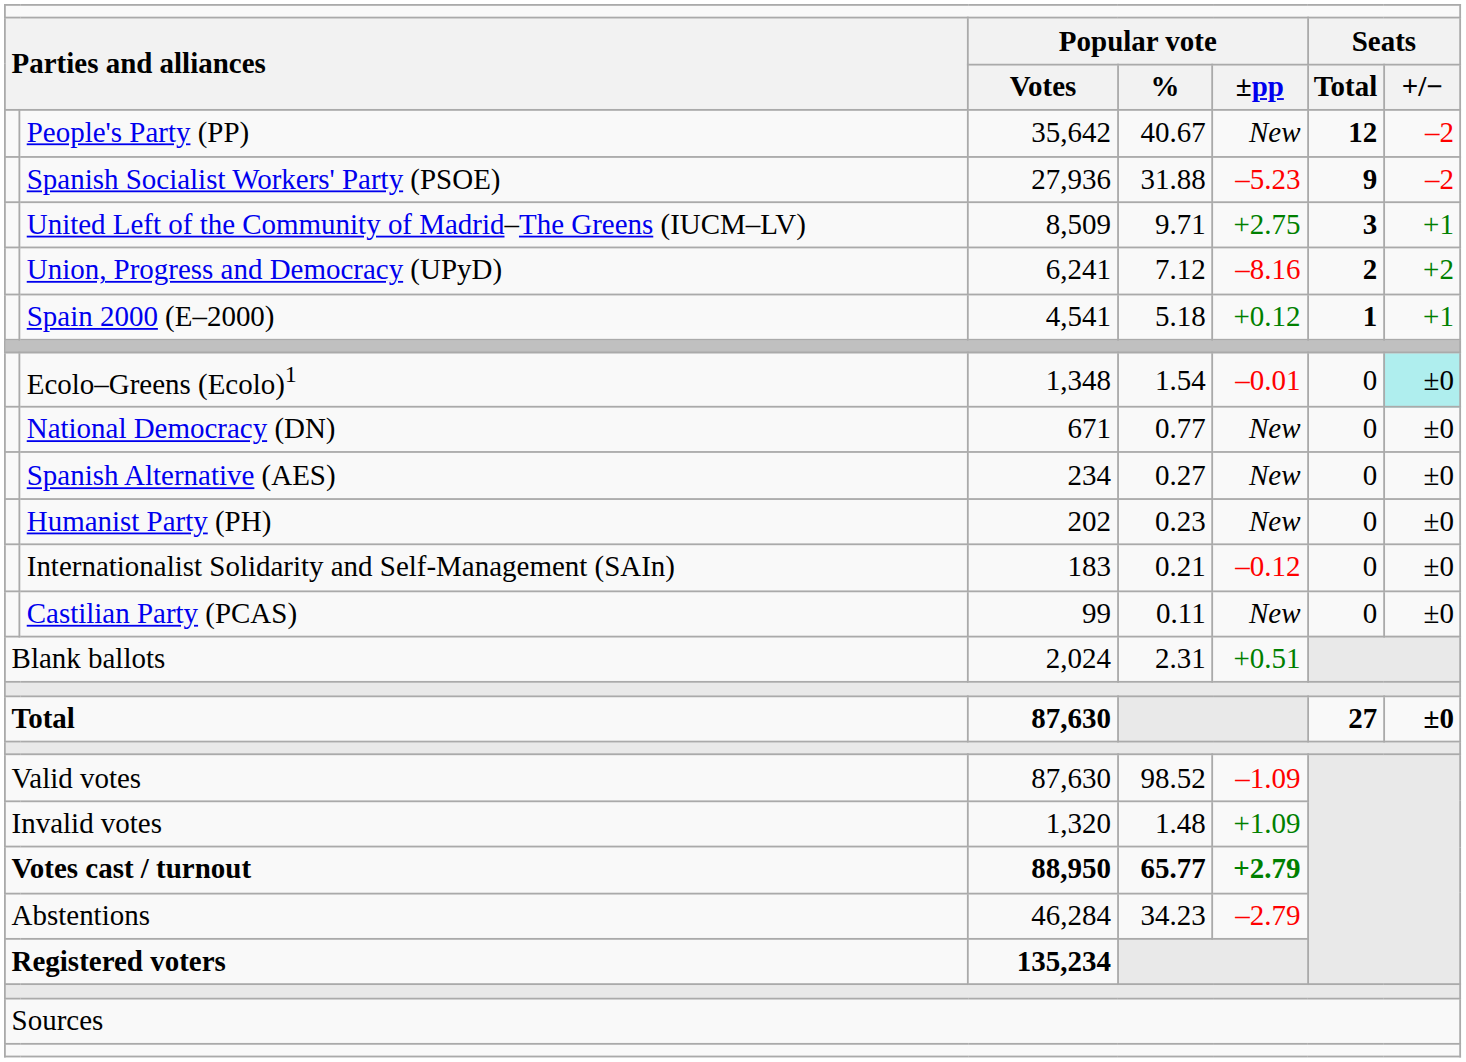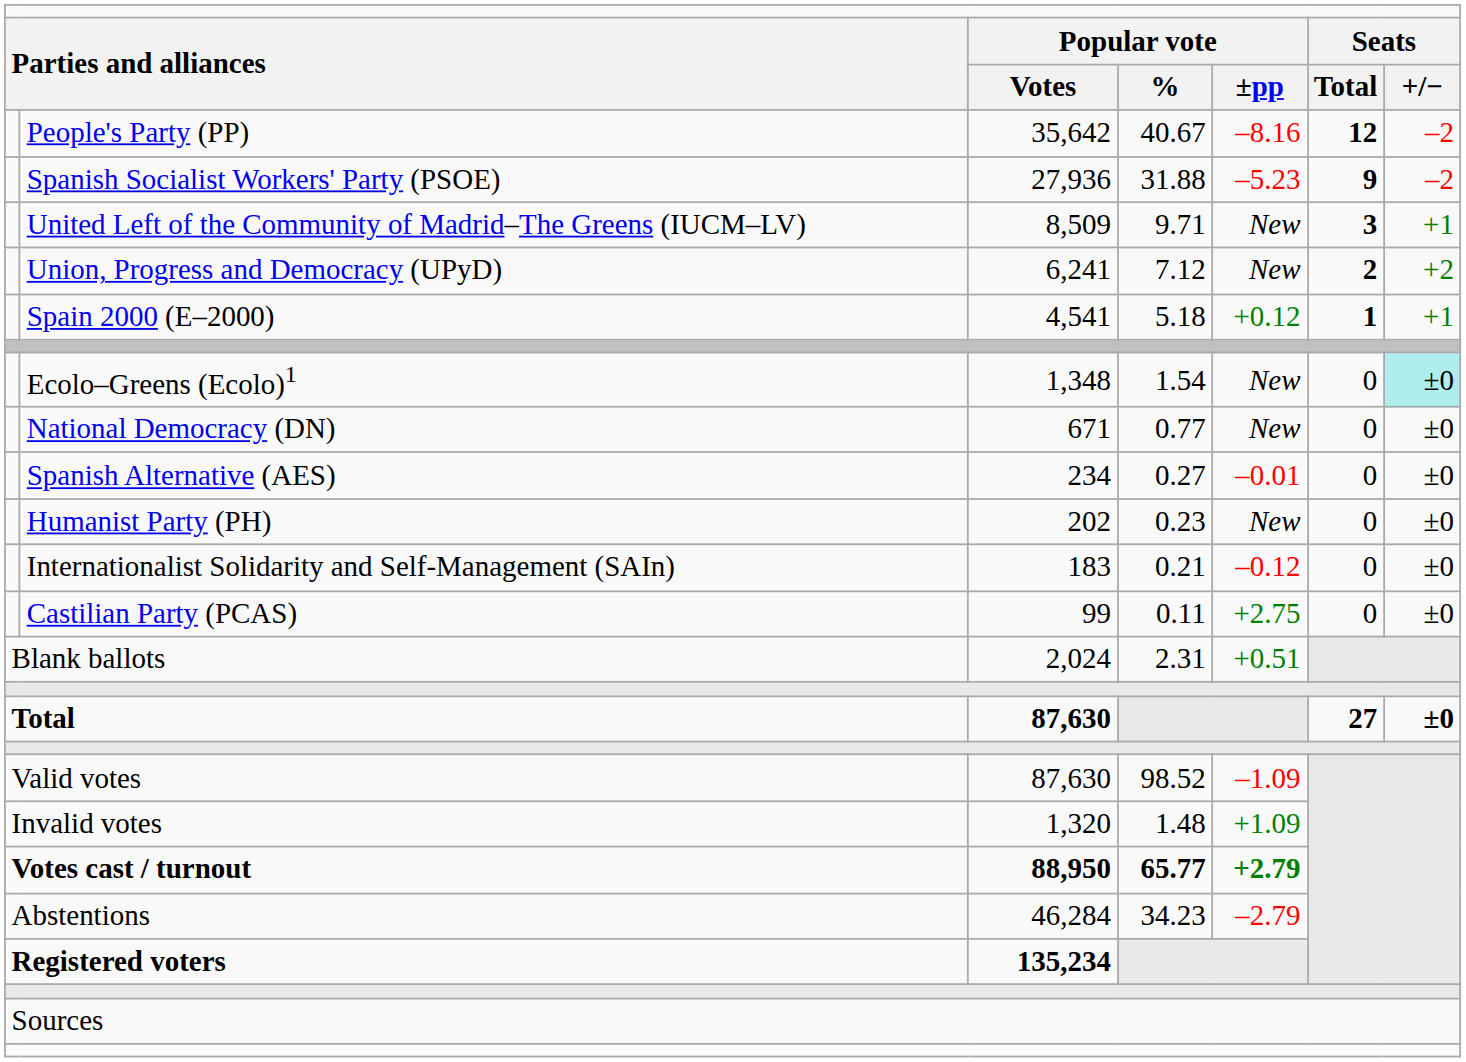(1275, 132) New -> (1268, 132) –8.16
(1267, 224) +2.75 -> (1275, 224) New
(1268, 270) –8.16 -> (1275, 270) New
(1268, 379) –0.01 -> (1275, 379) New
(1275, 475) New -> (1268, 475) –0.01
(1275, 613) New -> (1267, 613) +2.75
